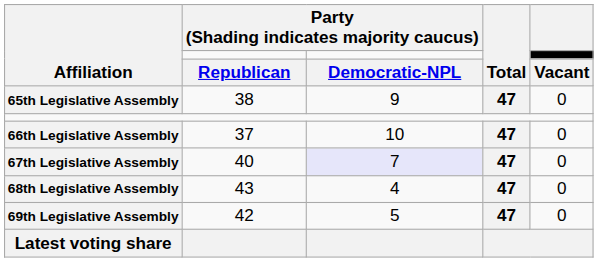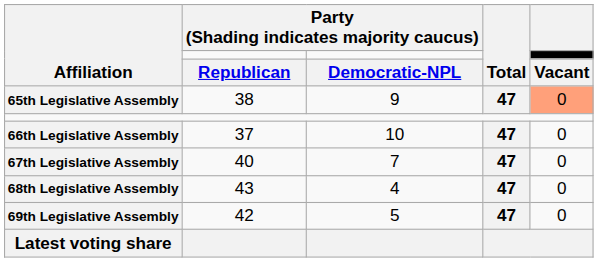(562, 99) no background -> (562, 99) lightsalmon background
(395, 161) lavender background -> (395, 161) no background
